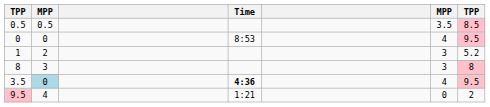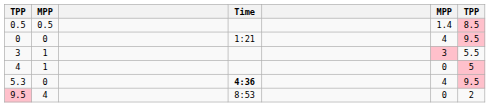(444, 25) 3.5 -> (444, 25) 1.4
(245, 39) 8:53 -> (245, 39) 1:21
(18, 53) 1 -> (18, 53) 3
(45, 53) 2 -> (45, 53) 1
(444, 53) no background -> (444, 53) pink background
(471, 53) 5.2 -> (471, 53) 5.5
(18, 67) 8 -> (18, 67) 4
(45, 67) 3 -> (45, 67) 1
(444, 67) 3 -> (444, 67) 0
(471, 67) 8 -> (471, 67) 5
(18, 81) 3.5 -> (18, 81) 5.3
(45, 81) lightblue background -> (45, 81) no background
(245, 95) 1:21 -> (245, 95) 8:53
